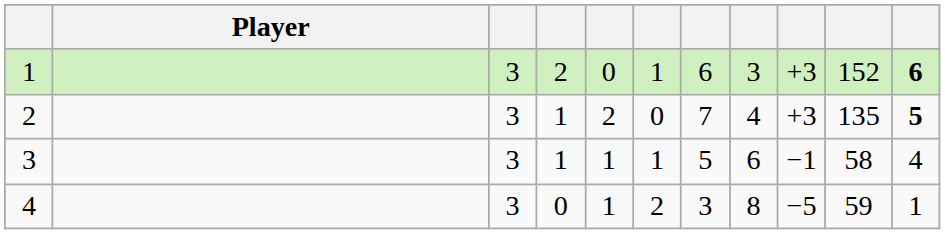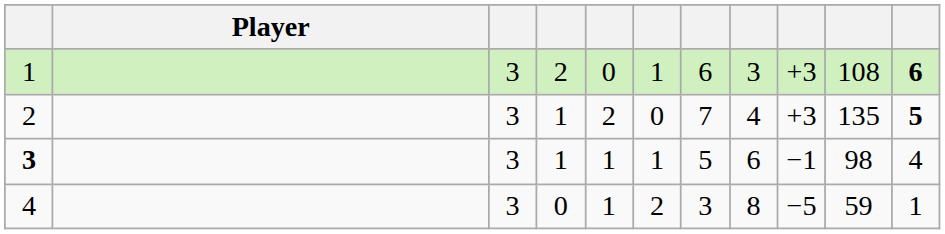(859, 71) 152 -> (859, 71) 108
(29, 160) normal -> (29, 160) bold
(859, 160) 58 -> (859, 160) 98
